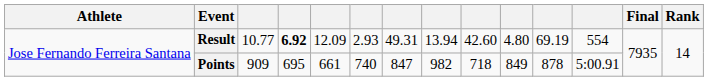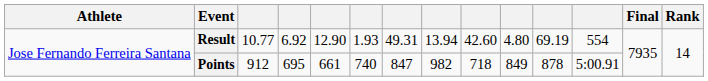(294, 40) bold -> (294, 40) normal
(330, 40) 12.09 -> (330, 40) 12.90
(366, 40) 2.93 -> (366, 40) 1.93
(258, 64) 909 -> (258, 64) 912
